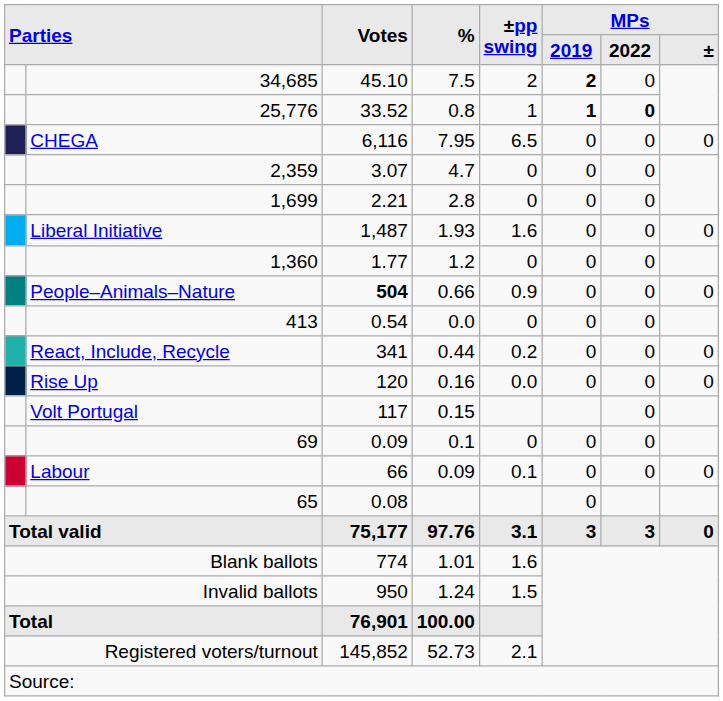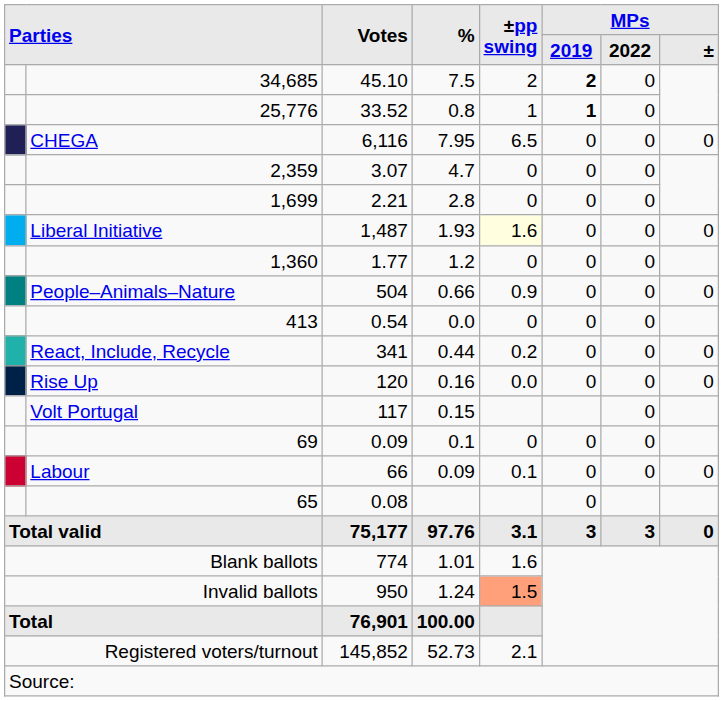(650, 110) bold -> (650, 110) normal
(524, 230) no background -> (524, 230) lightyellow background
(392, 291) bold -> (392, 291) normal
(524, 591) no background -> (524, 591) lightsalmon background
